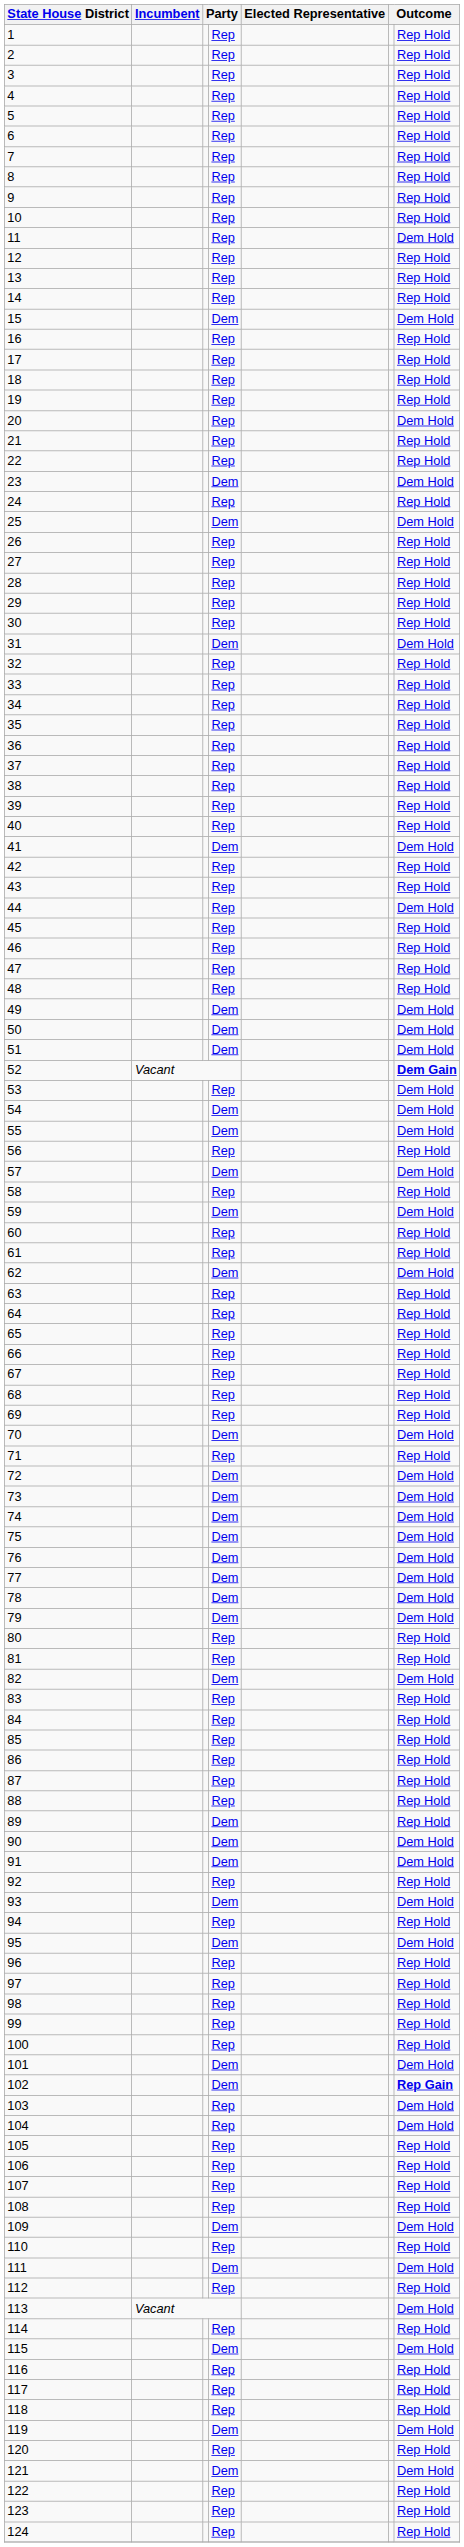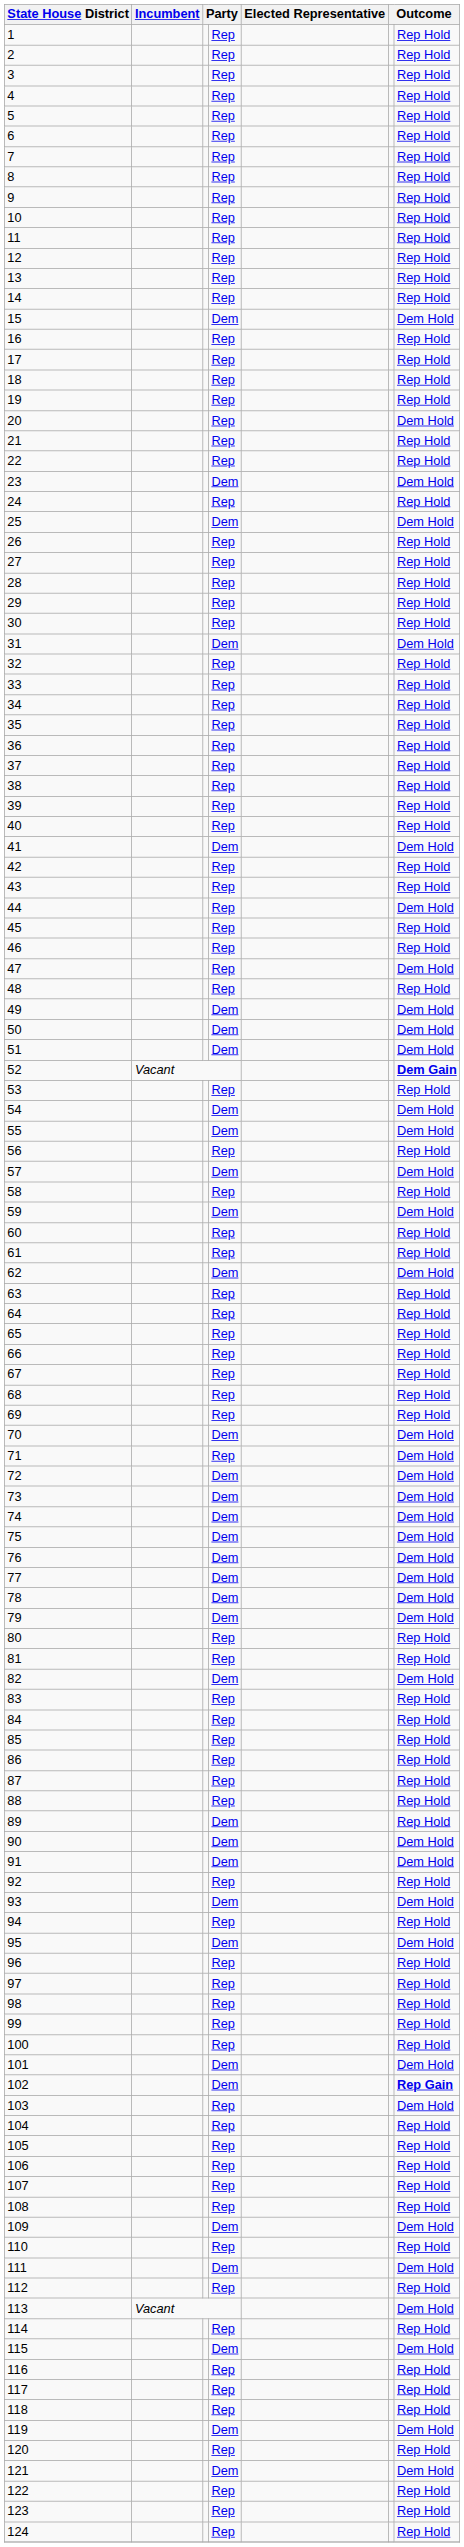(425, 237) Dem Hold -> (424, 237) Rep Hold
(424, 968) Rep Hold -> (425, 968) Dem Hold
(425, 1090) Dem Hold -> (424, 1090) Rep Hold
(424, 1455) Rep Hold -> (425, 1455) Dem Hold
(425, 2125) Dem Hold -> (424, 2125) Rep Hold
